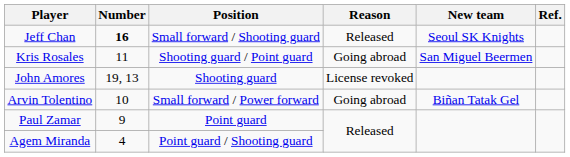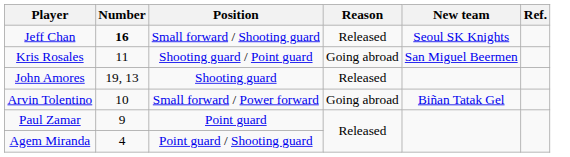(370, 78) License revoked -> (362, 78) Released
